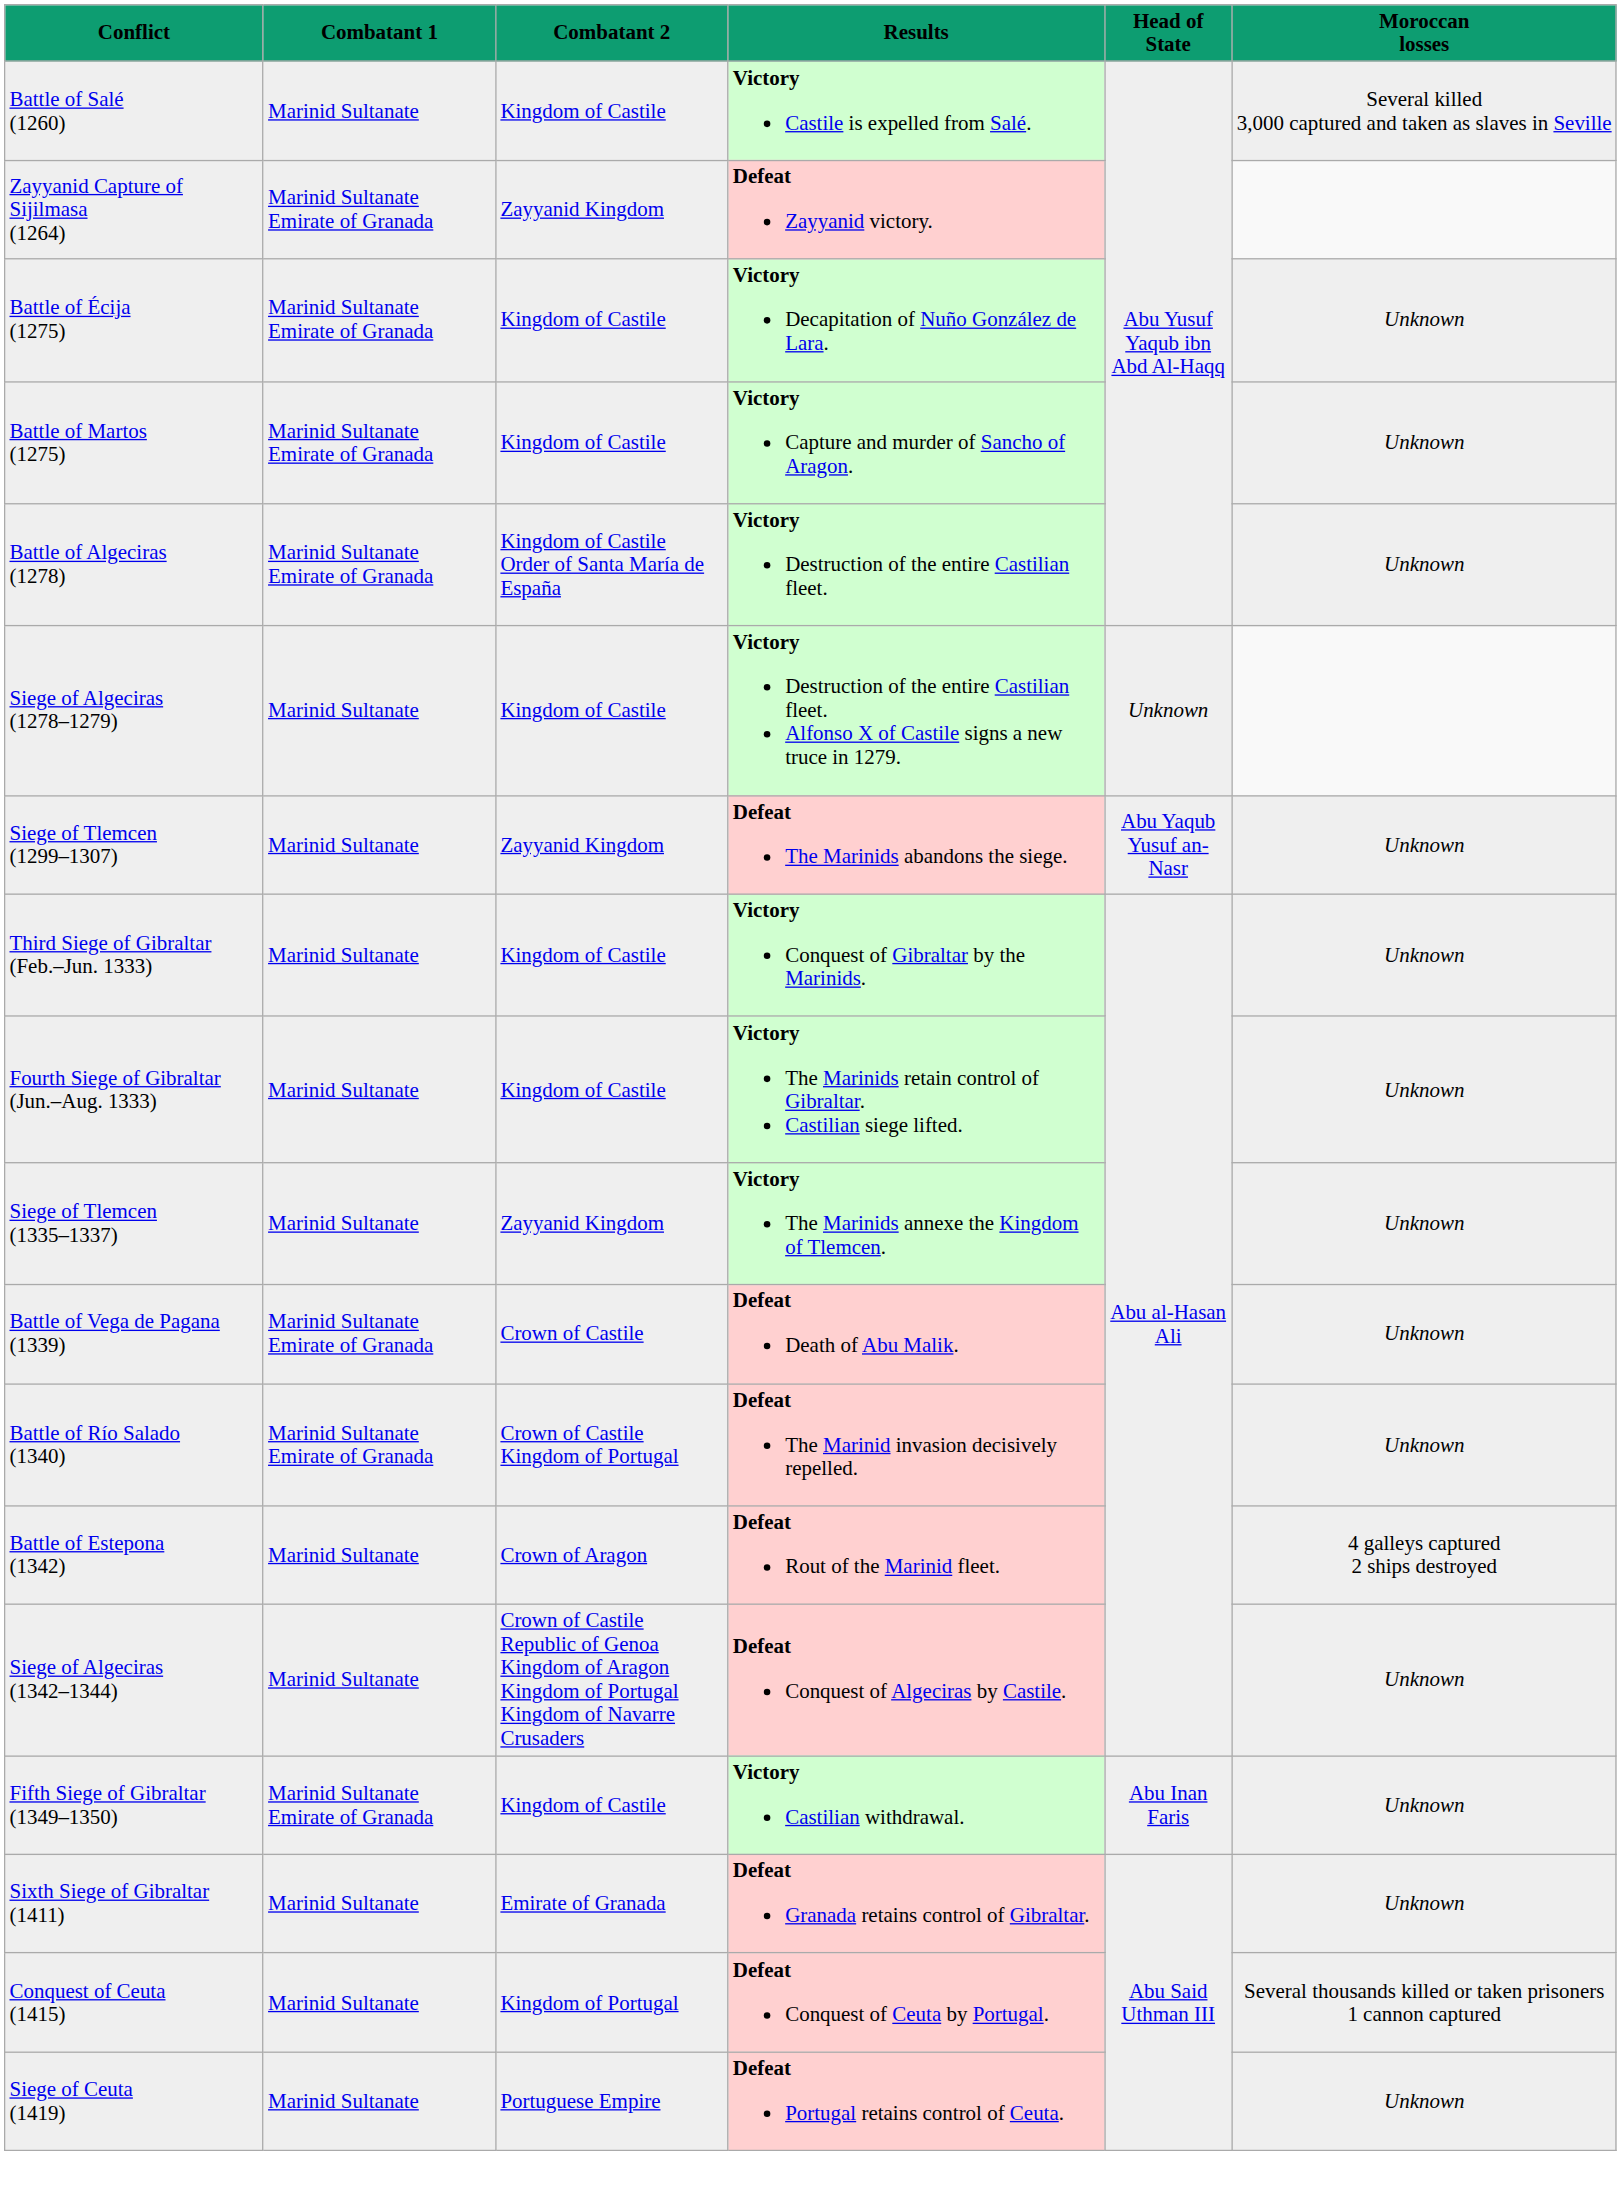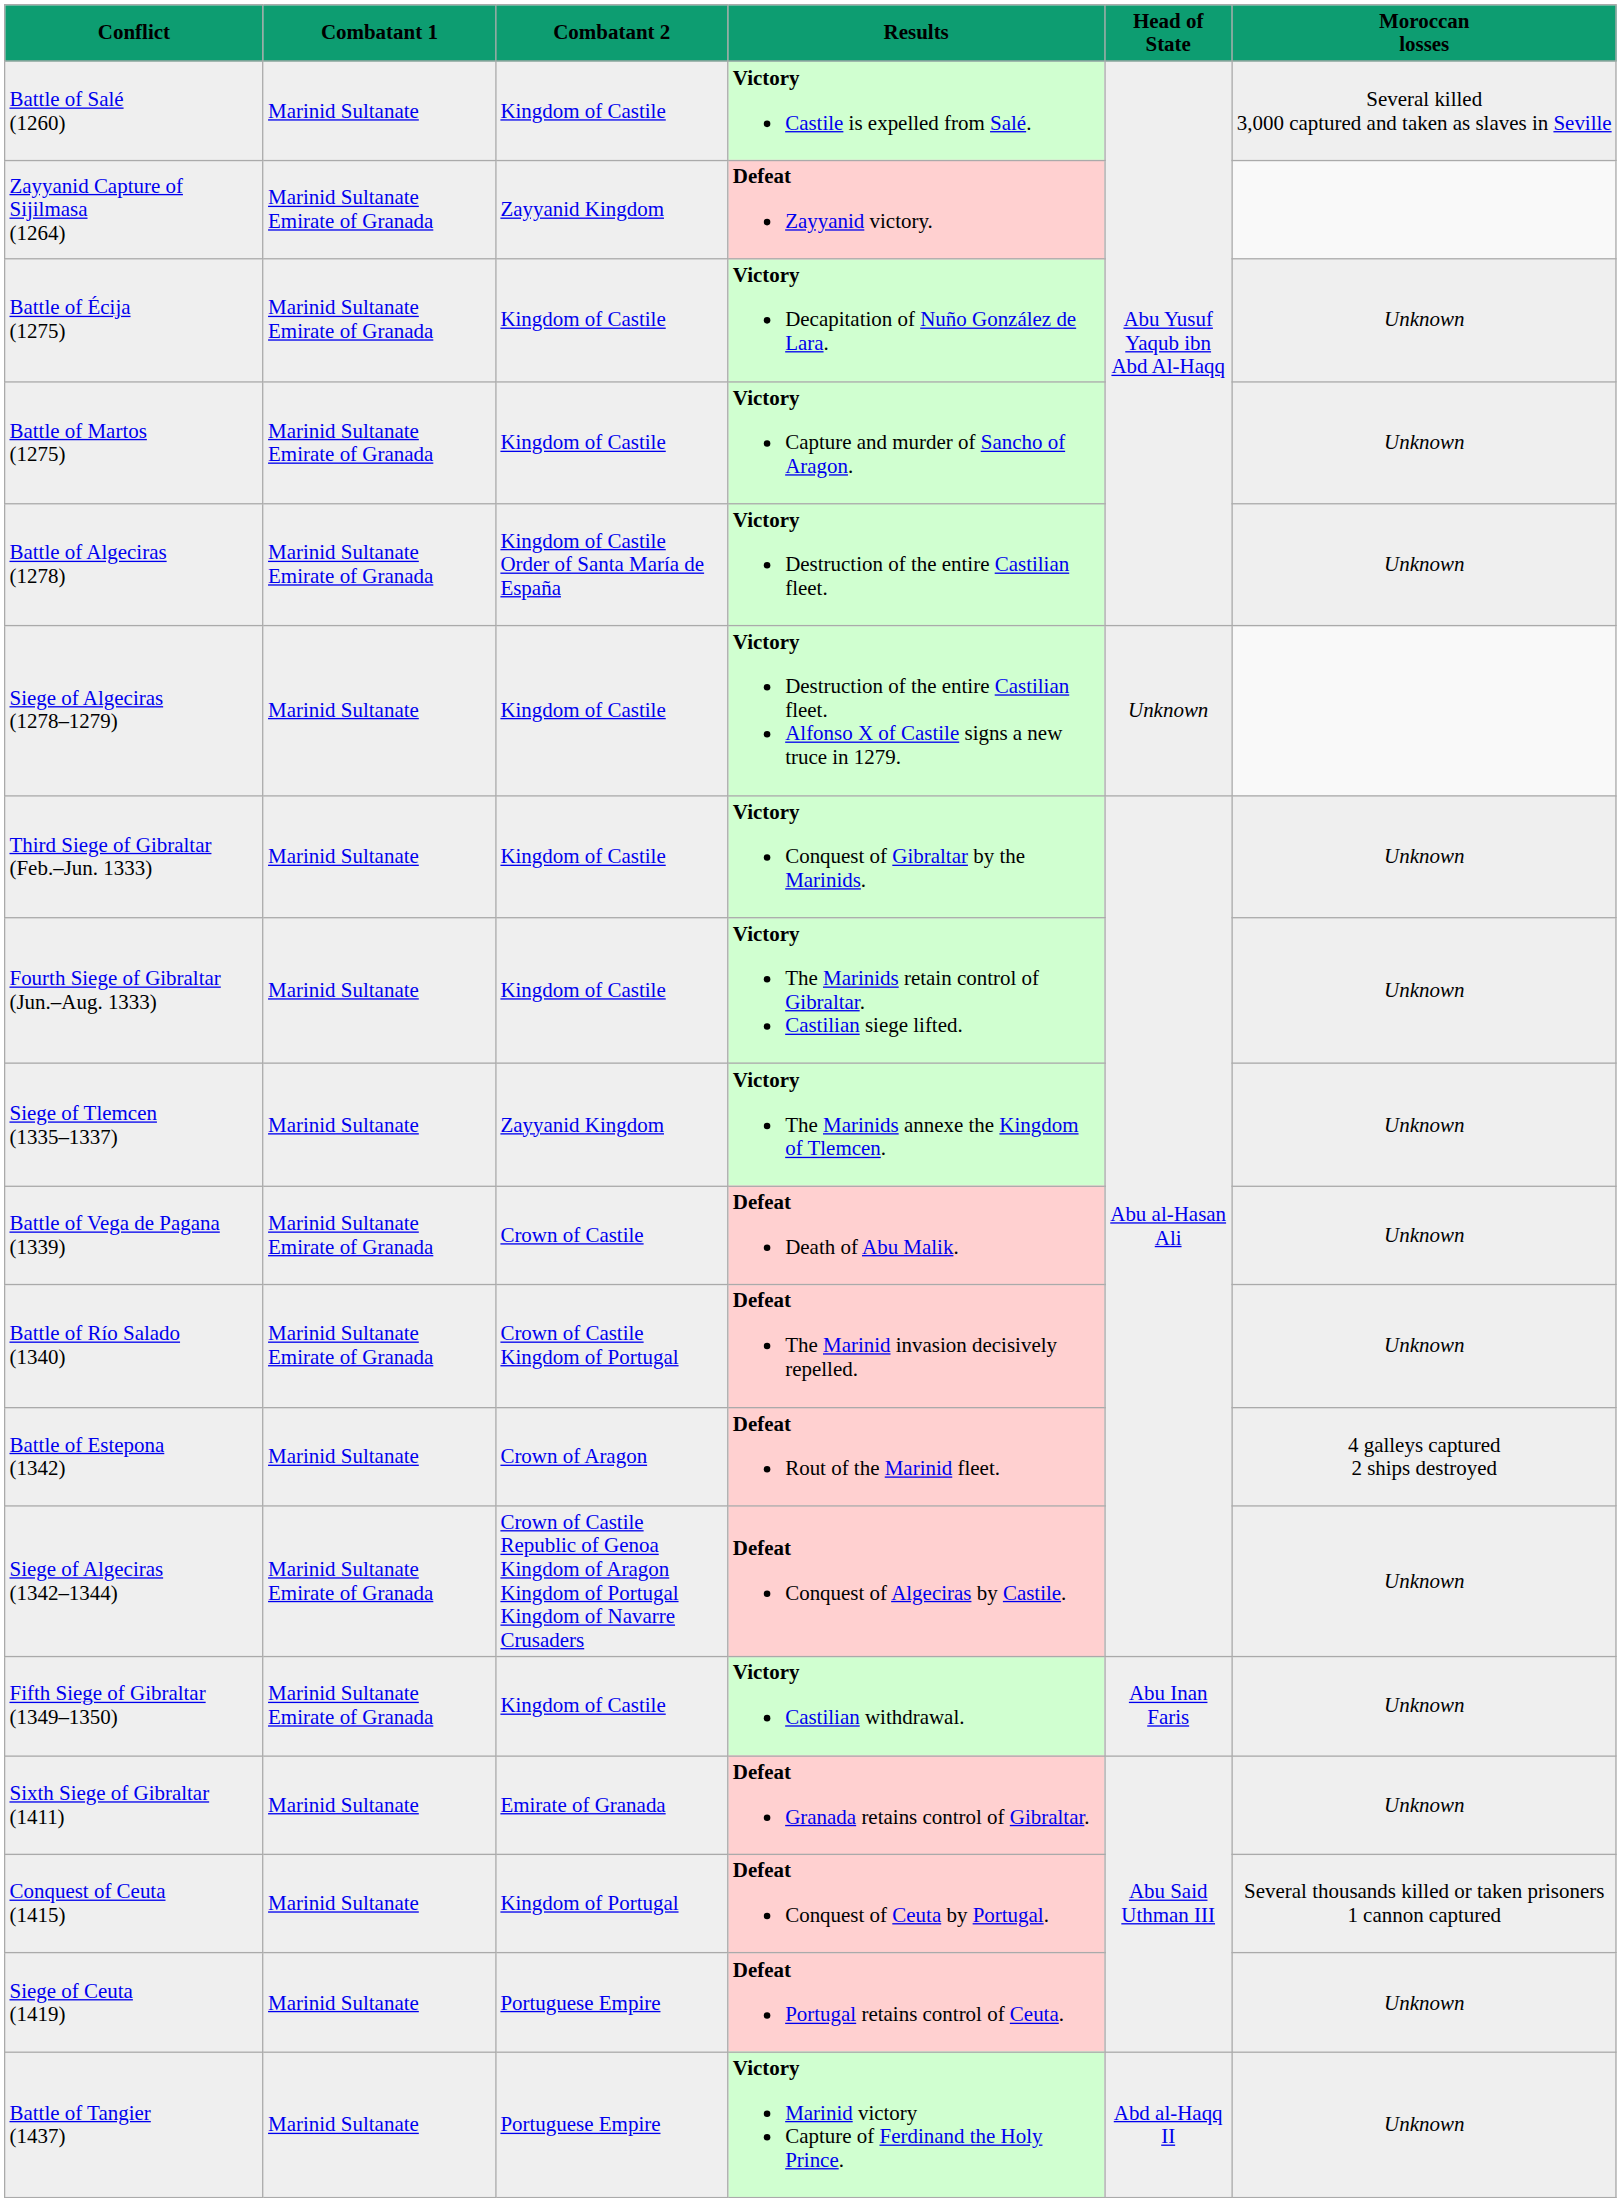- row: (83, 844)
(343, 1679) Marinid Sultanate -> (351, 1581) Marinid Sultanate Emirate of Granada
+ row: (80, 2124)
